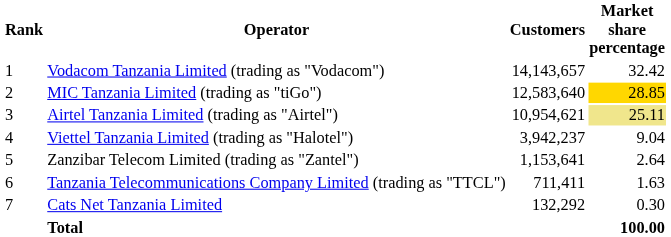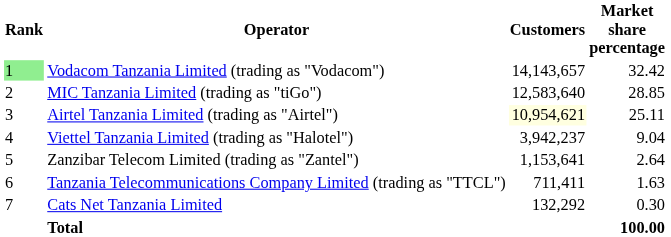(9, 70) no background -> (9, 70) lightgreen background
(647, 92) gold background -> (647, 92) no background
(548, 115) no background -> (548, 115) lightyellow background
(647, 115) khaki background -> (647, 115) no background
